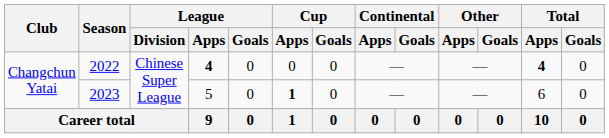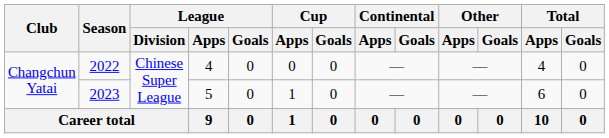(209, 65) bold -> (209, 65) normal
(541, 65) bold -> (541, 65) normal
(292, 94) bold -> (292, 94) normal
